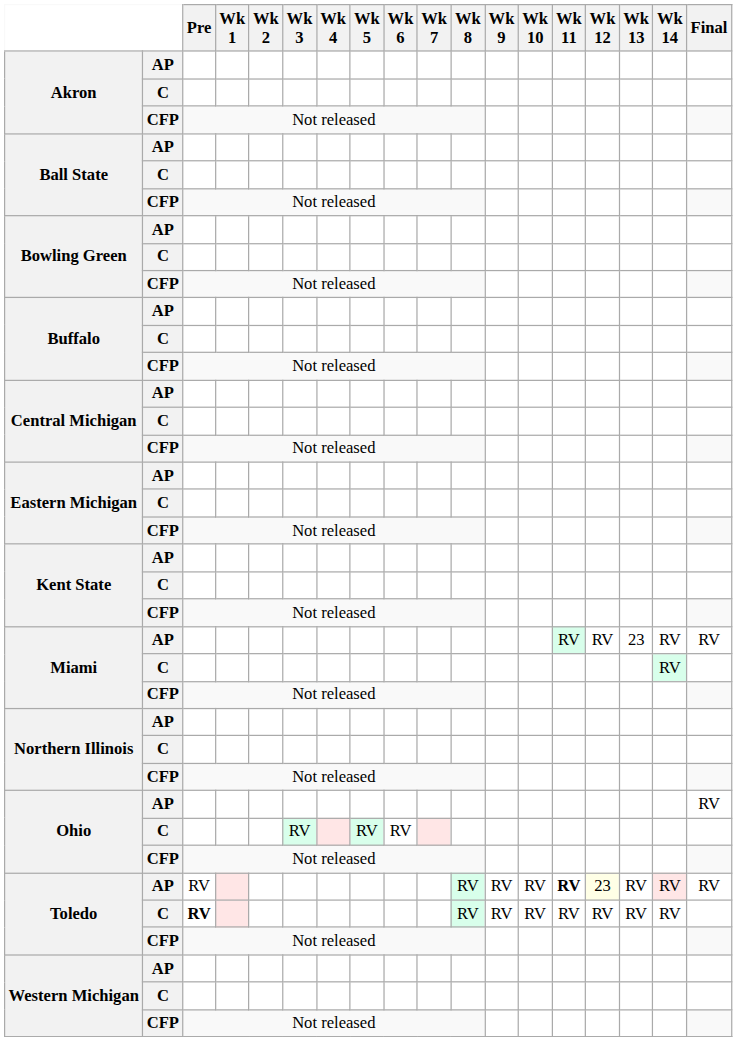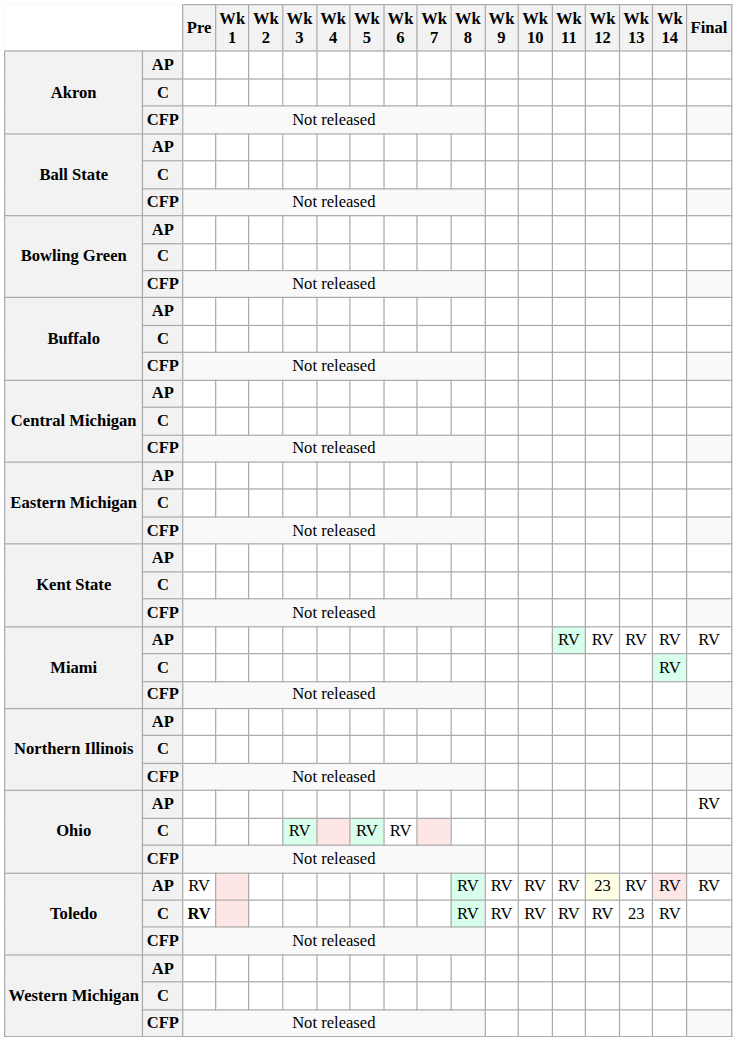(636, 639) 23 -> (636, 639) RV
(569, 885) bold -> (569, 885) normal
(636, 913) RV -> (636, 913) 23
